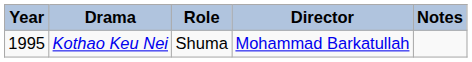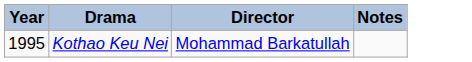- column: (202, 17)
